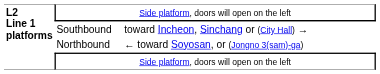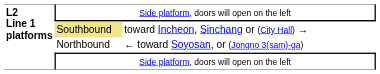(84, 29) no background -> (84, 29) khaki background
